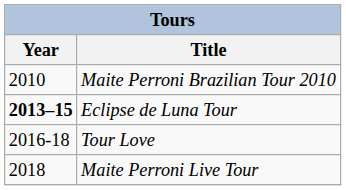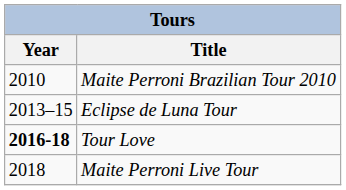(41, 109) bold -> (41, 109) normal
(39, 140) normal -> (39, 140) bold
